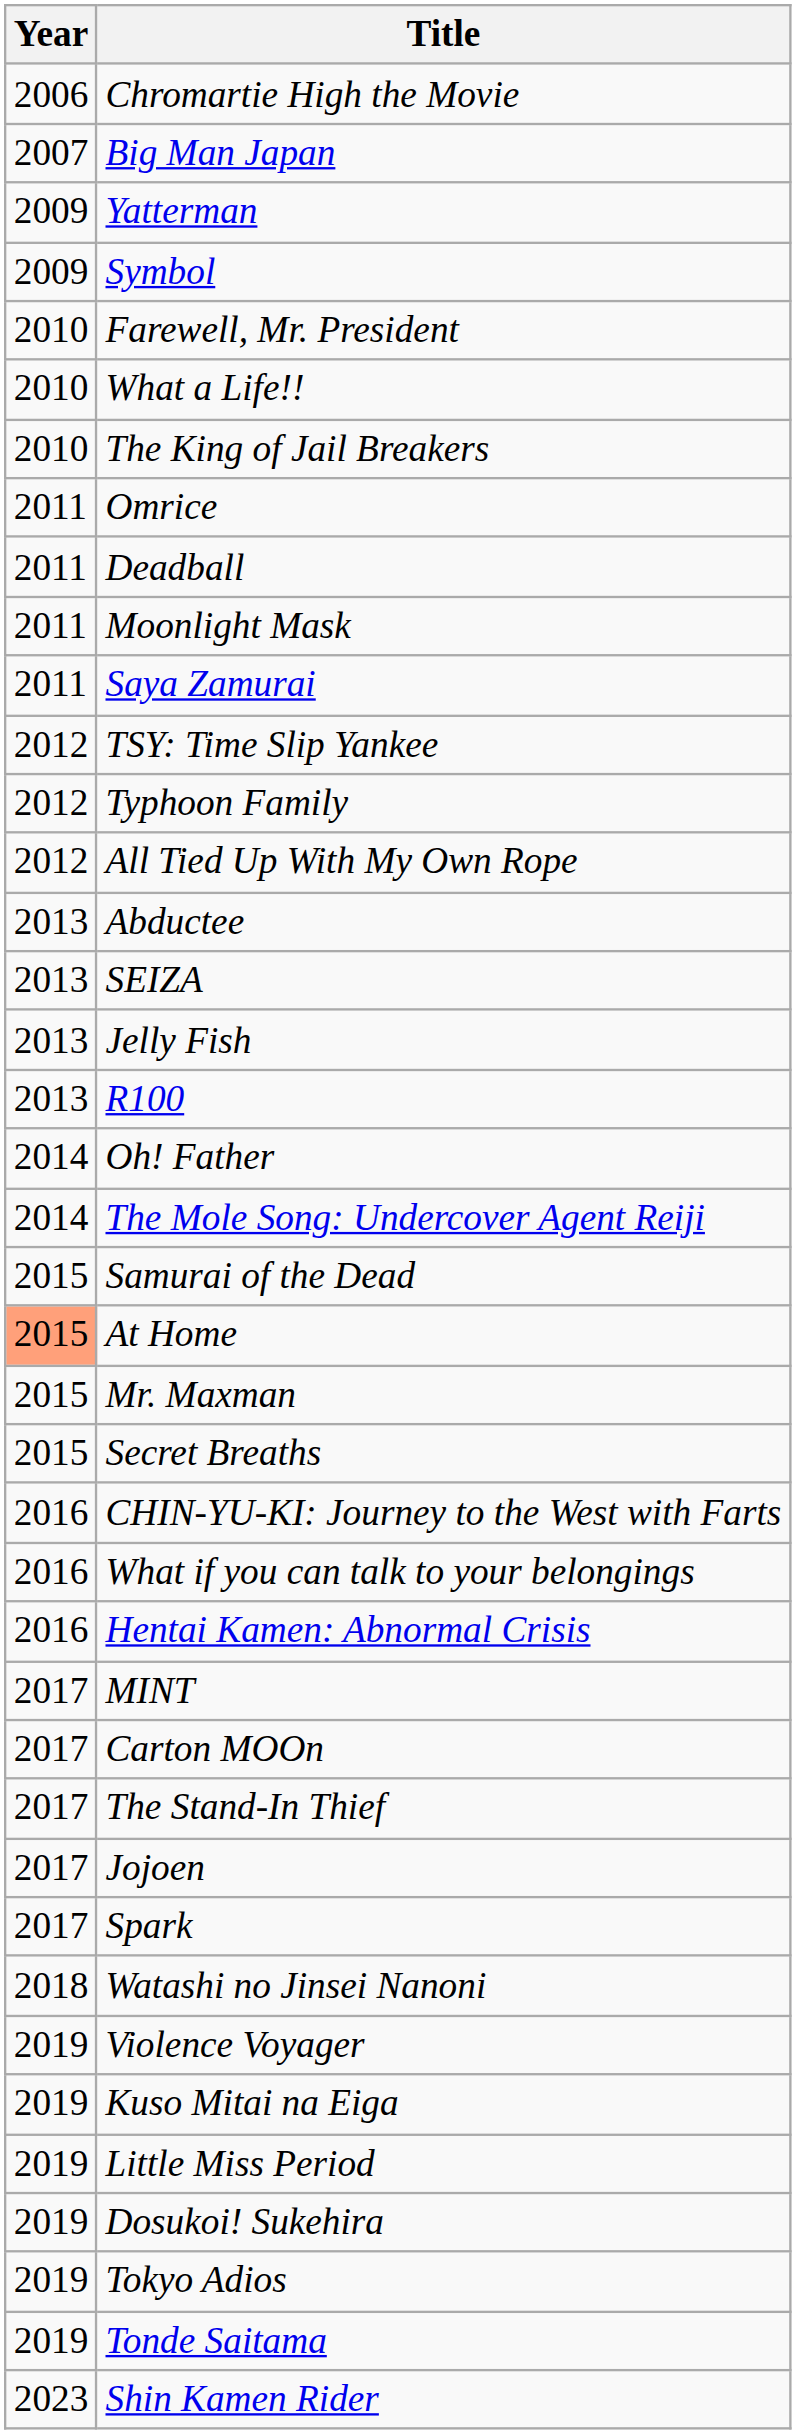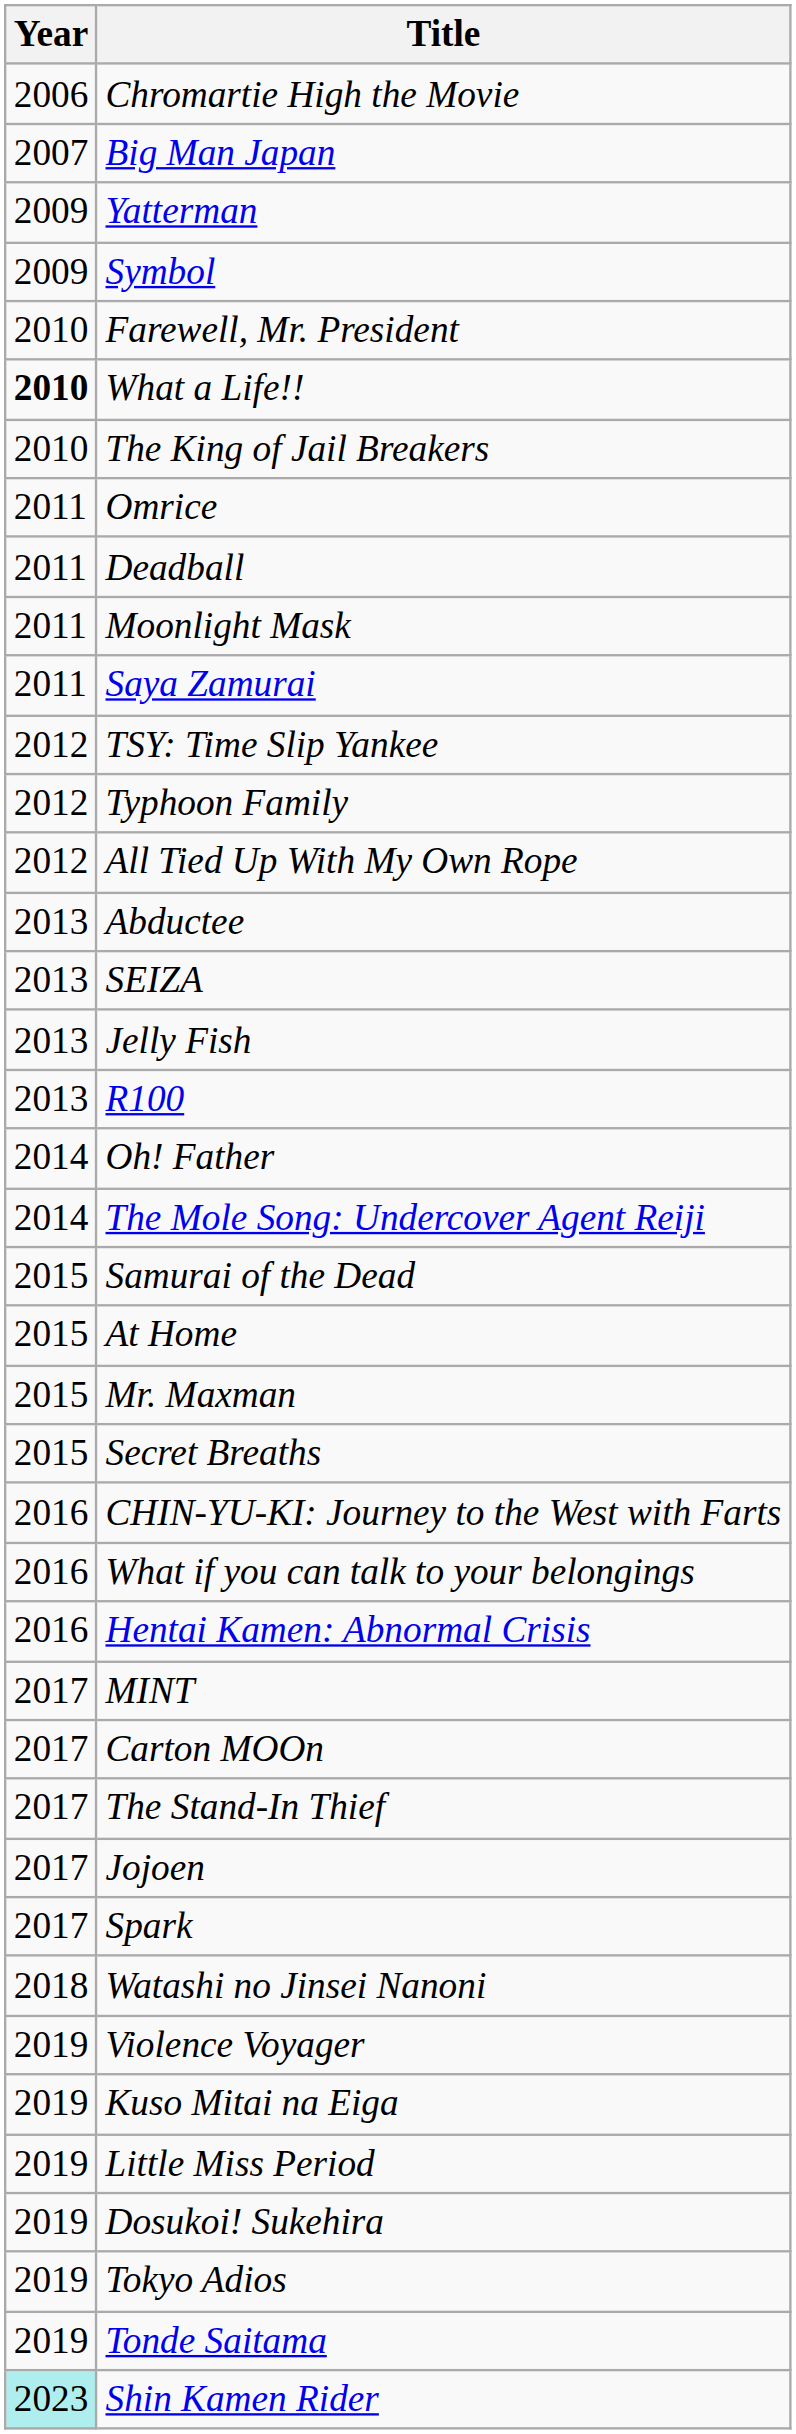(51, 388) normal -> (51, 388) bold
(51, 1334) lightsalmon background -> (51, 1334) no background
(51, 2399) no background -> (51, 2399) paleturquoise background
